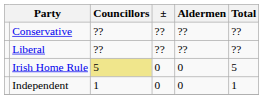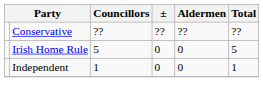- row: (29, 49)
(96, 67) khaki background -> (96, 49) no background
